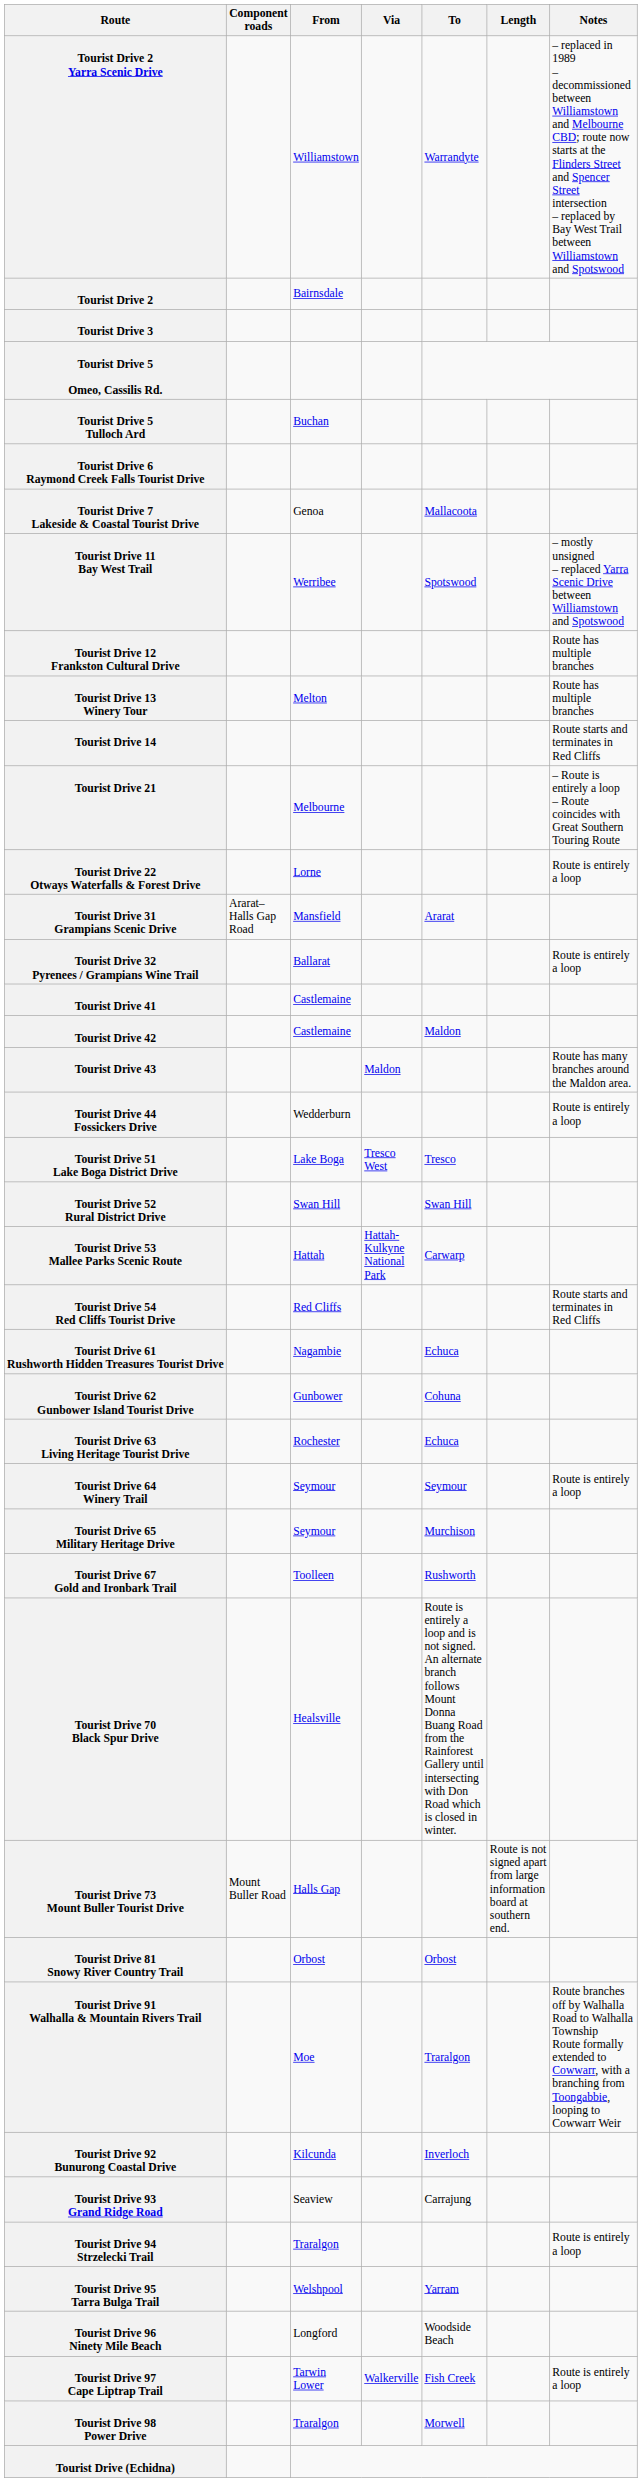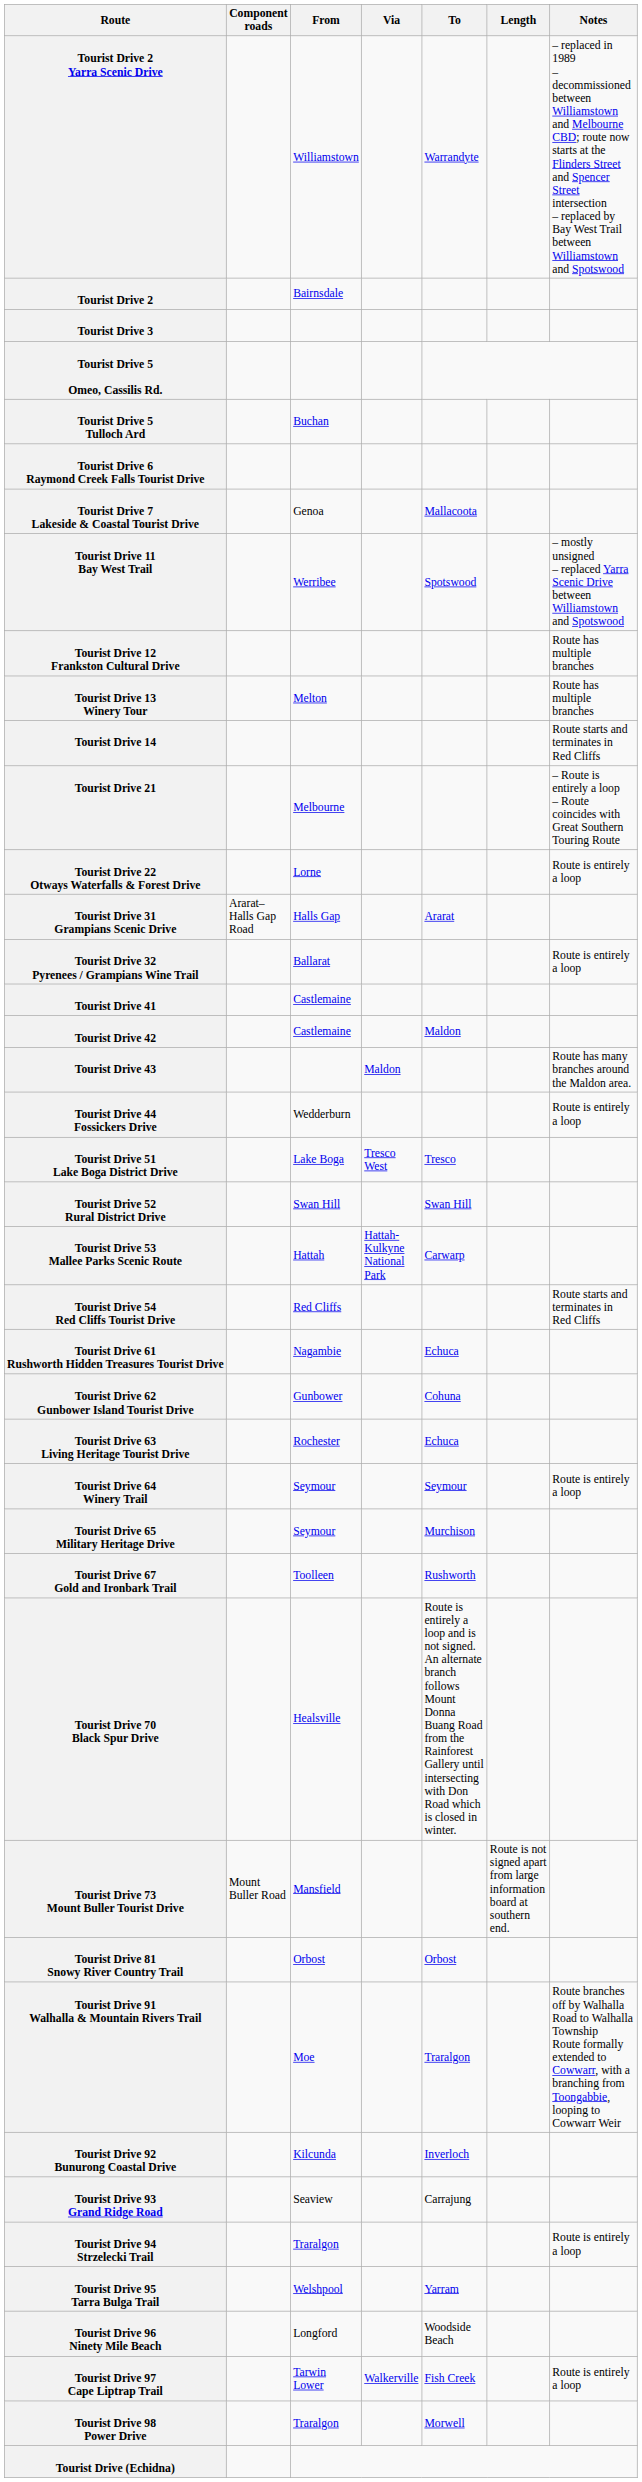(317, 916) Mansfield -> (317, 916) Halls Gap
(317, 1888) Halls Gap -> (317, 1888) Mansfield
